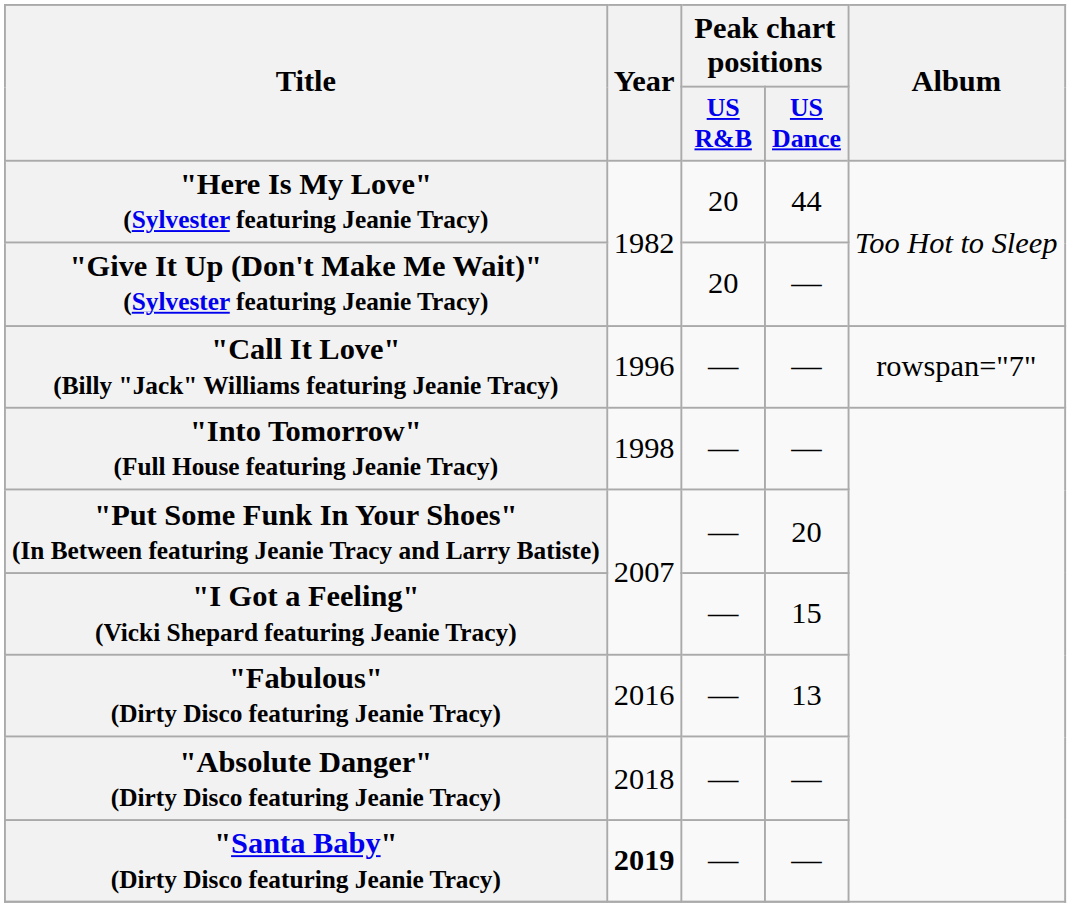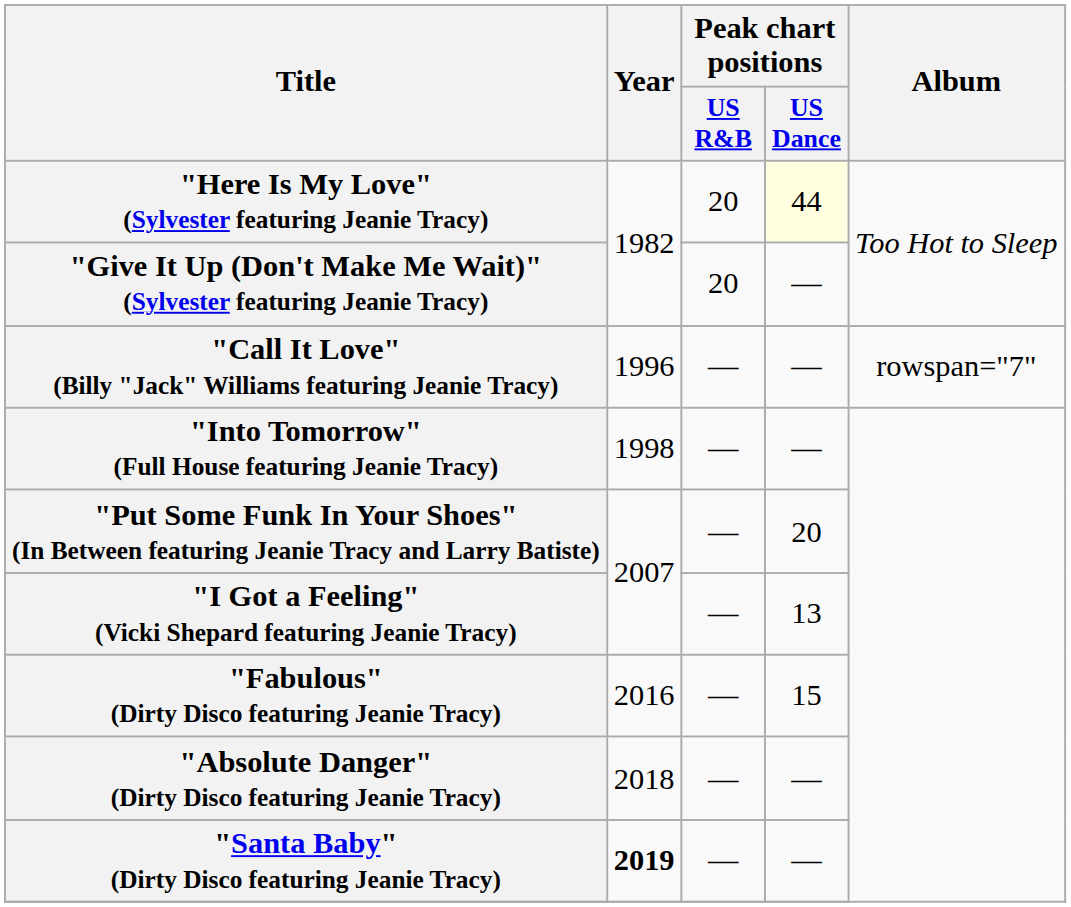(806, 201) no background -> (806, 201) lightyellow background
(806, 613) 15 -> (806, 613) 13
(806, 695) 13 -> (806, 695) 15
